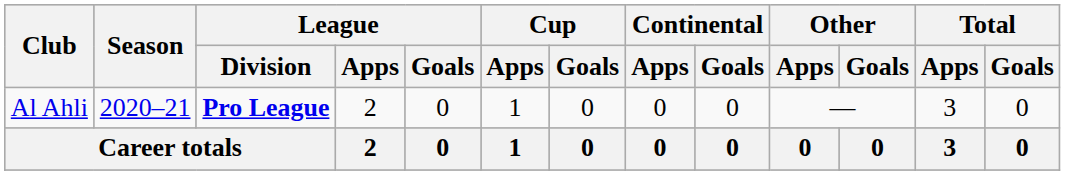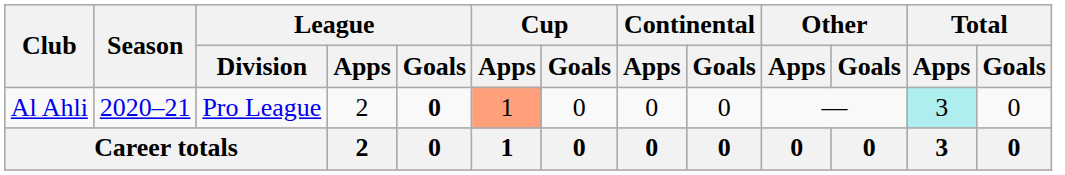(266, 107) bold -> (262, 107) normal
(443, 107) normal -> (434, 107) bold
(515, 107) no background -> (507, 107) lightsalmon background
(950, 107) no background -> (942, 107) paleturquoise background
